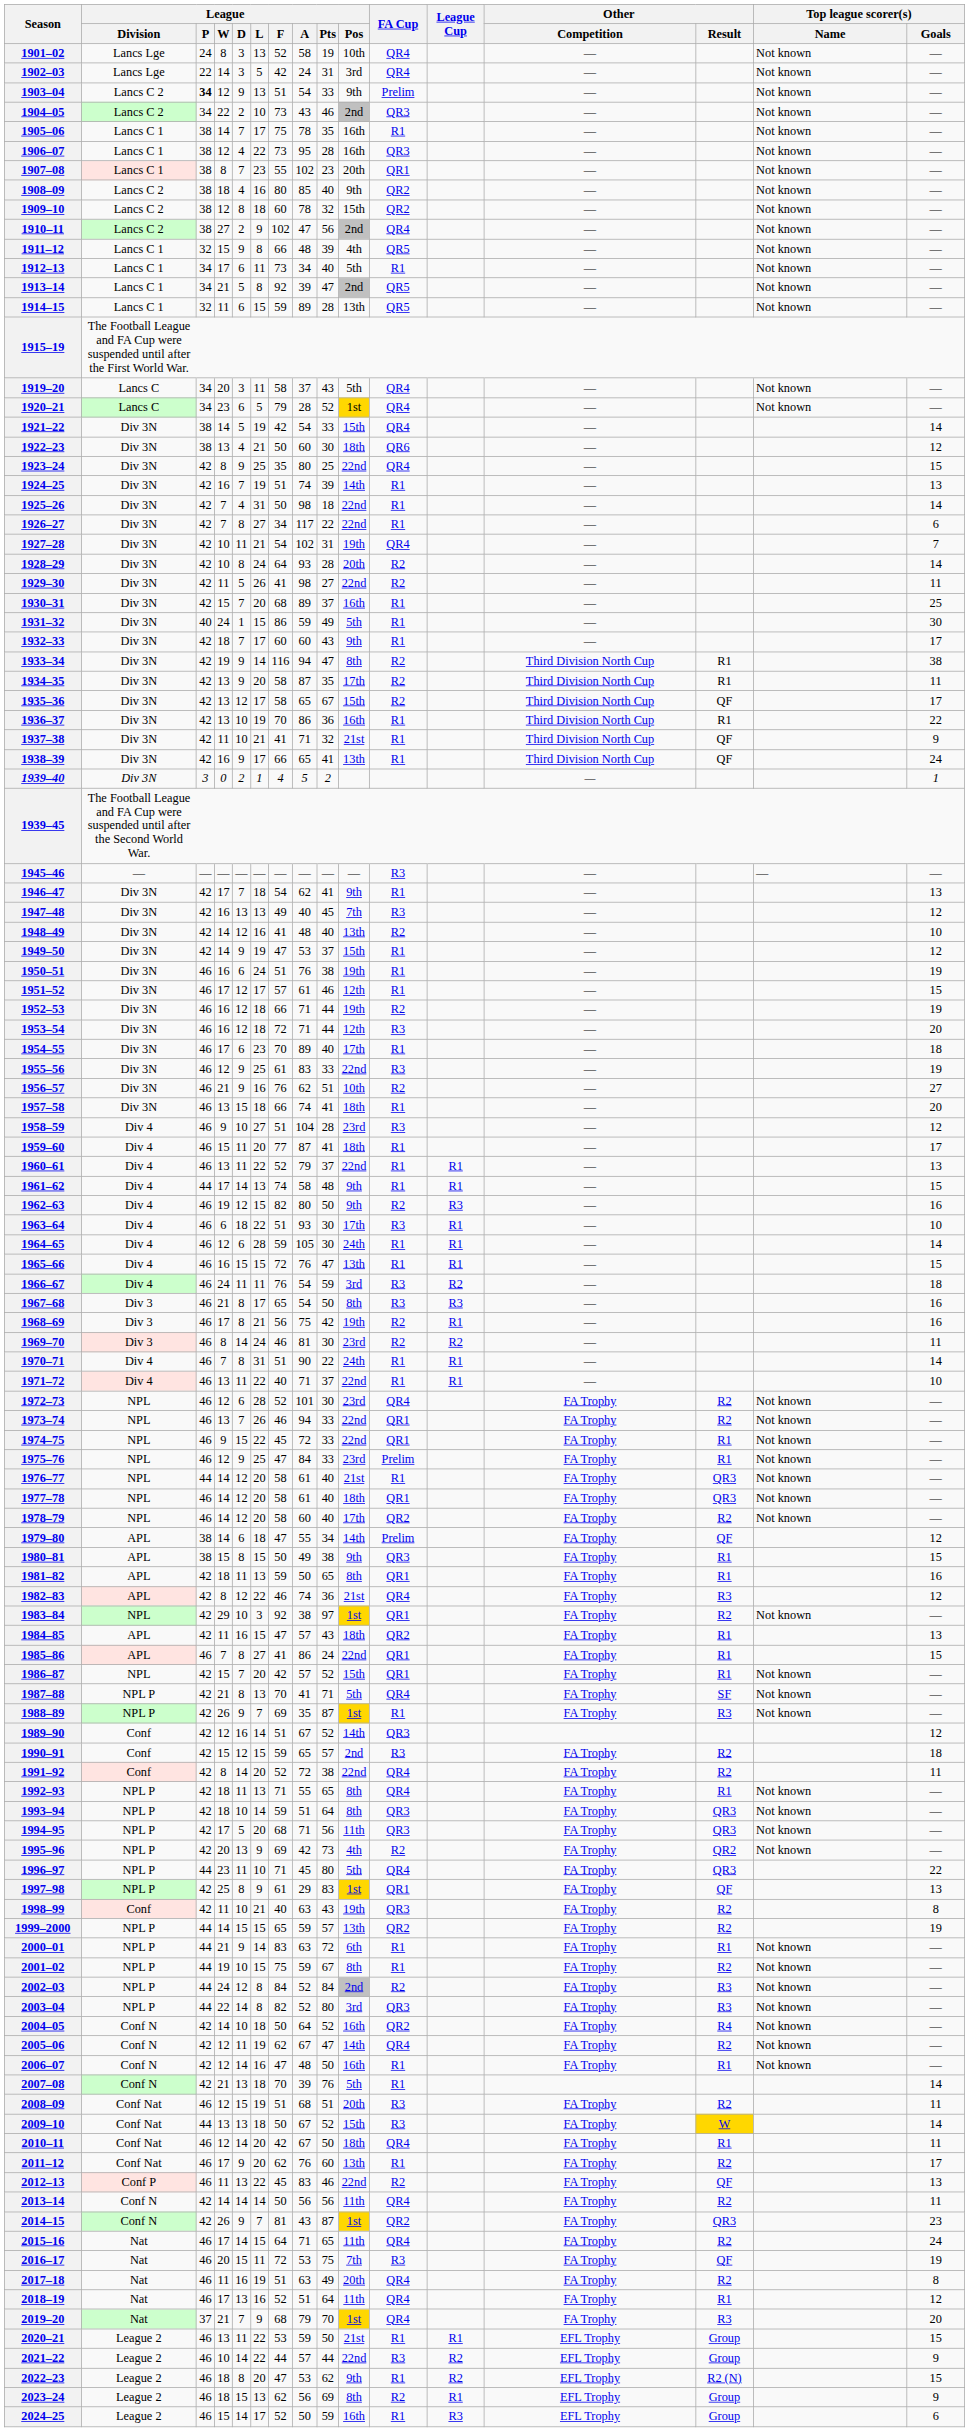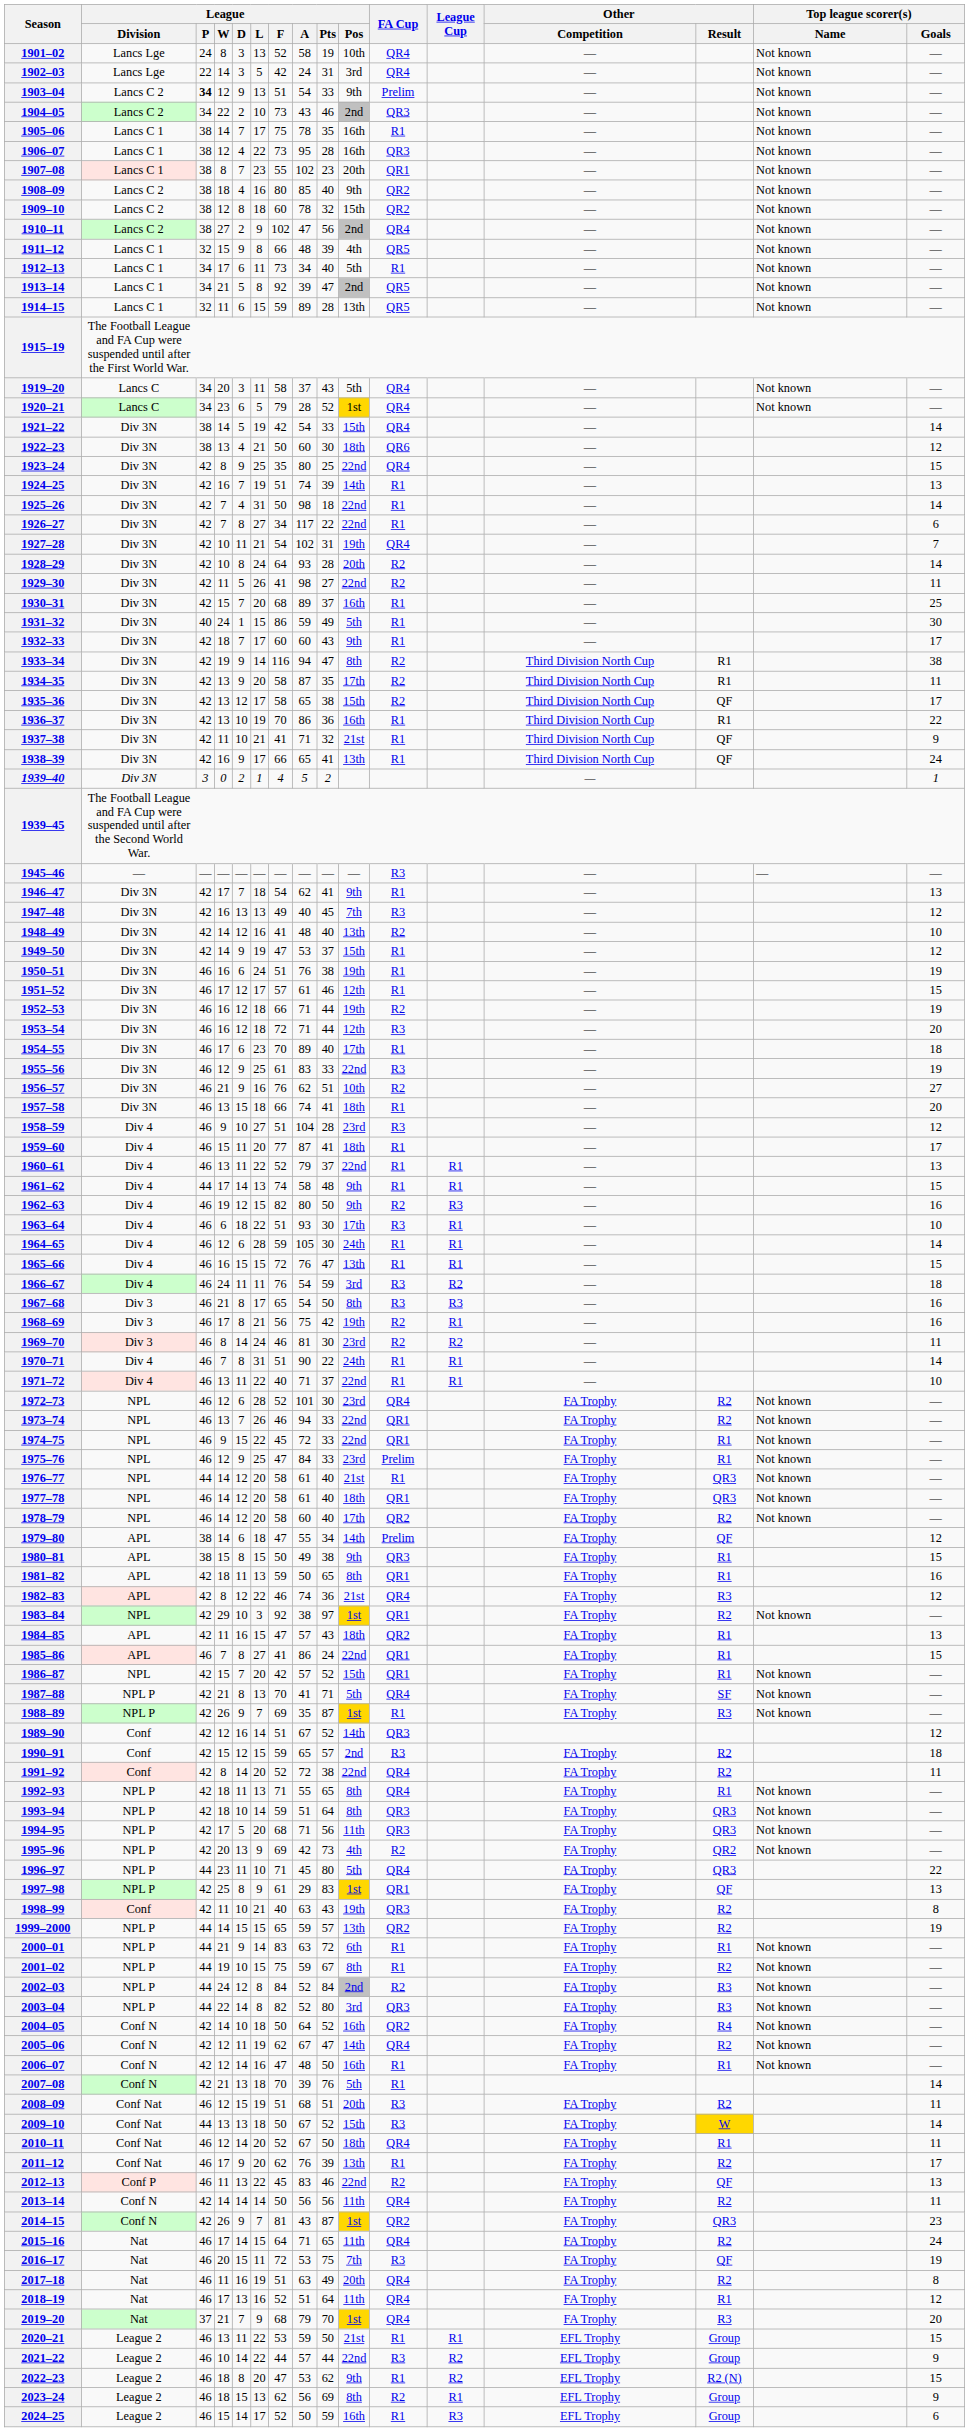(328, 700) 67 -> (328, 700) 38
(280, 2143) 42 -> (280, 2143) 52
(328, 2162) 60 -> (328, 2162) 39
